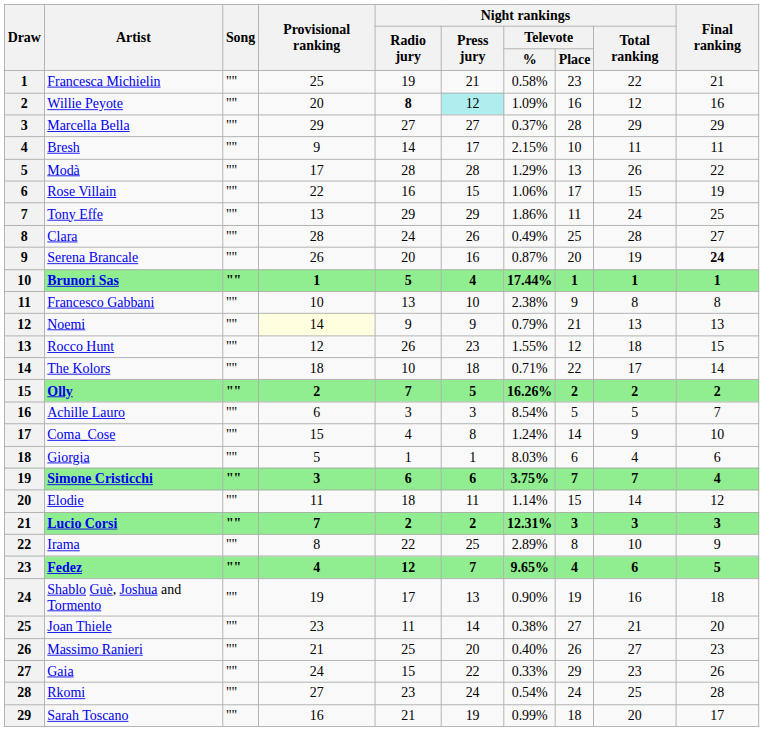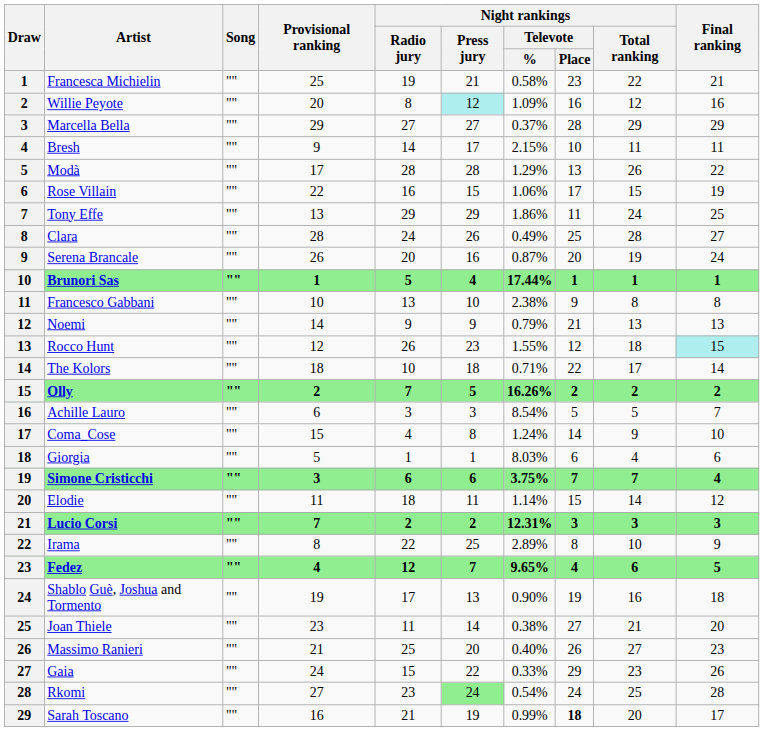(408, 103) bold -> (408, 103) normal
(717, 258) bold -> (717, 258) normal
(317, 324) lightyellow background -> (317, 324) no background
(717, 346) no background -> (717, 346) paleturquoise background
(473, 693) no background -> (473, 693) lightgreen background
(575, 715) normal -> (575, 715) bold
